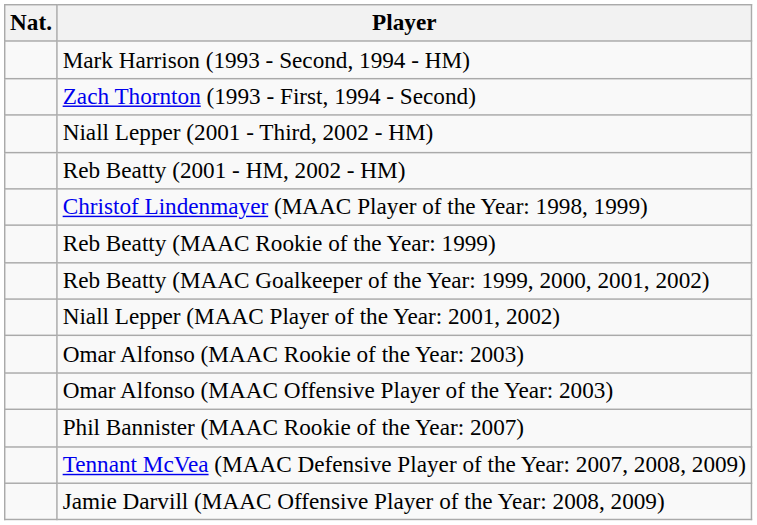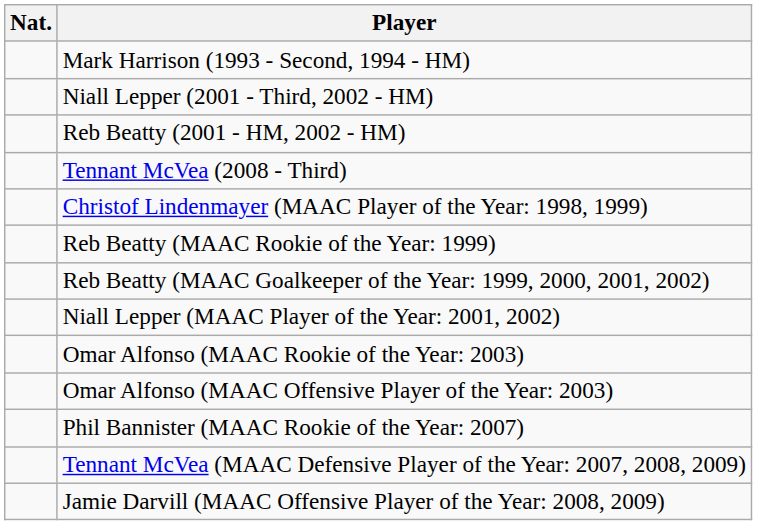- row: (269, 96)
+ row: (205, 170)
